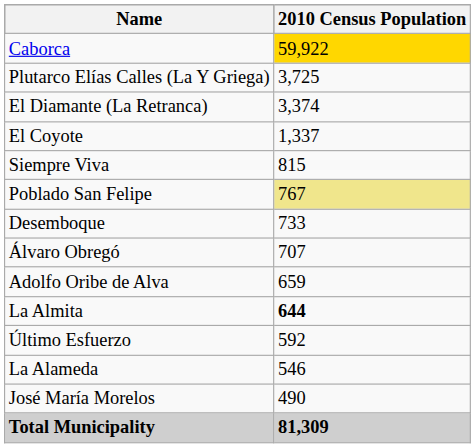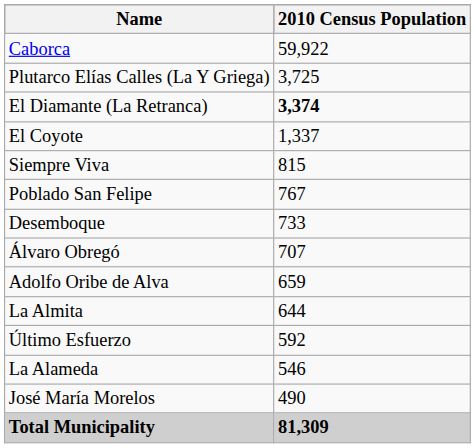(303, 48) gold background -> (303, 48) no background
(299, 106) normal -> (299, 106) bold
(292, 194) khaki background -> (292, 194) no background
(292, 310) bold -> (292, 310) normal
